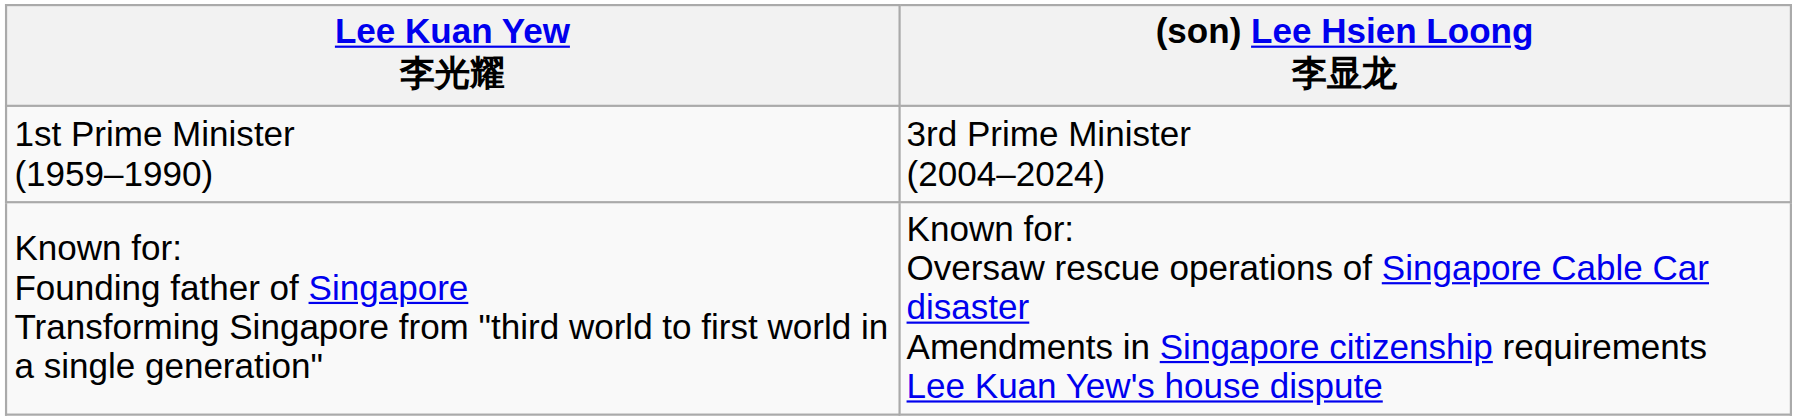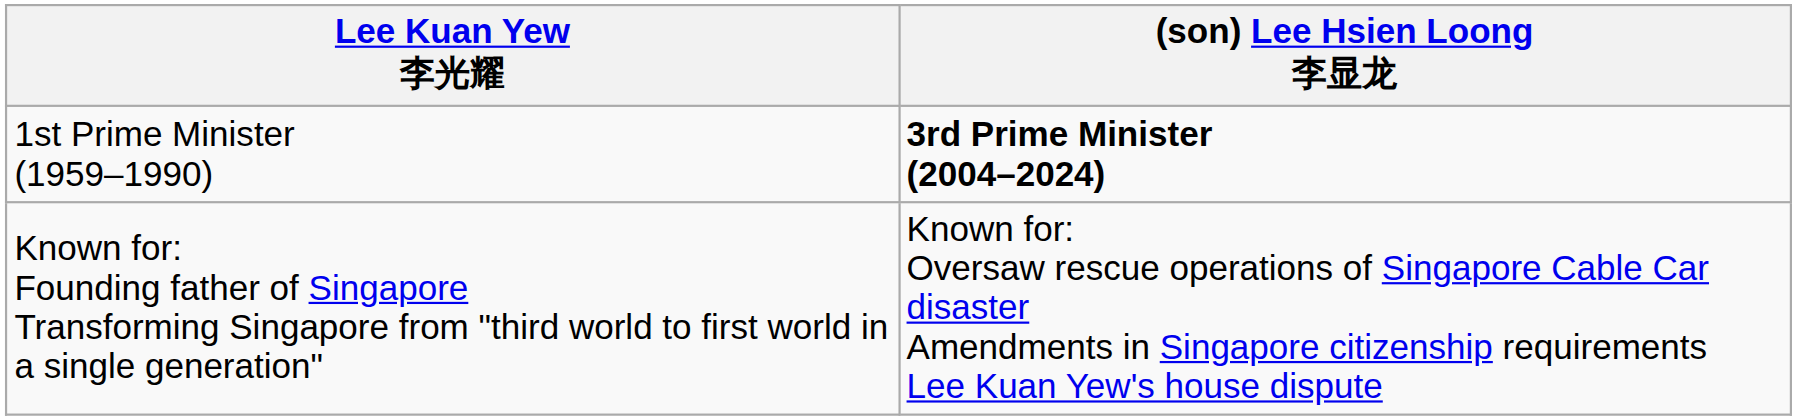(1049, 153) normal -> (1059, 153) bold
